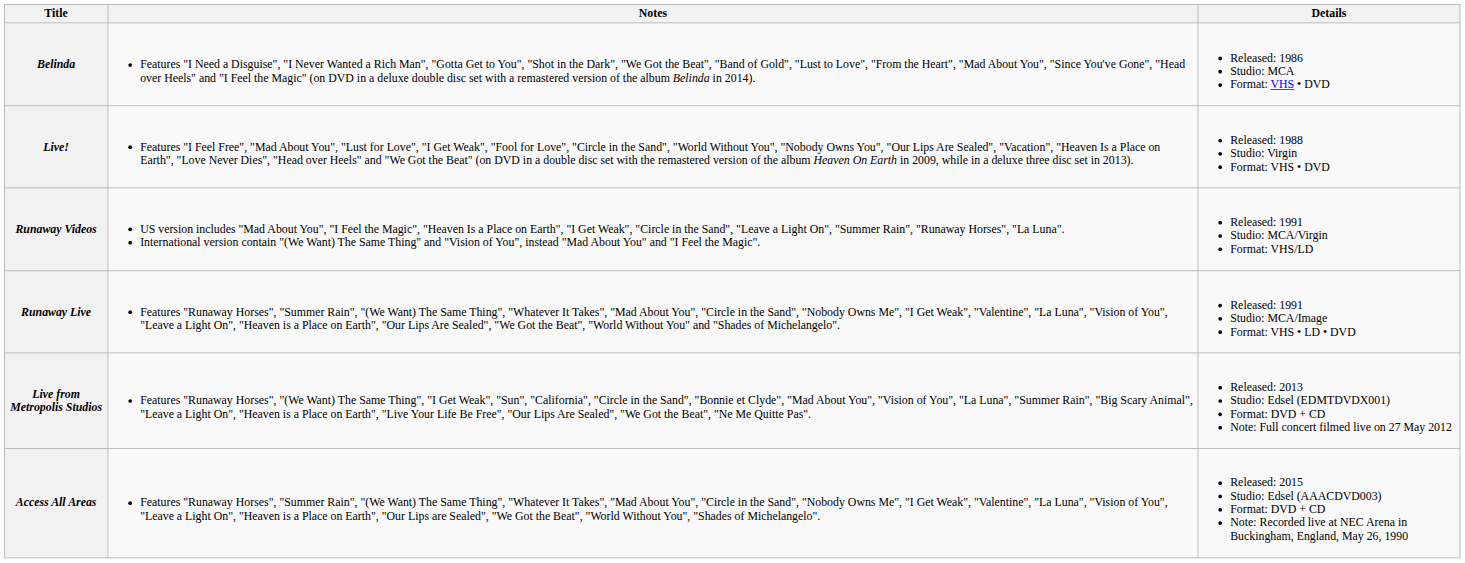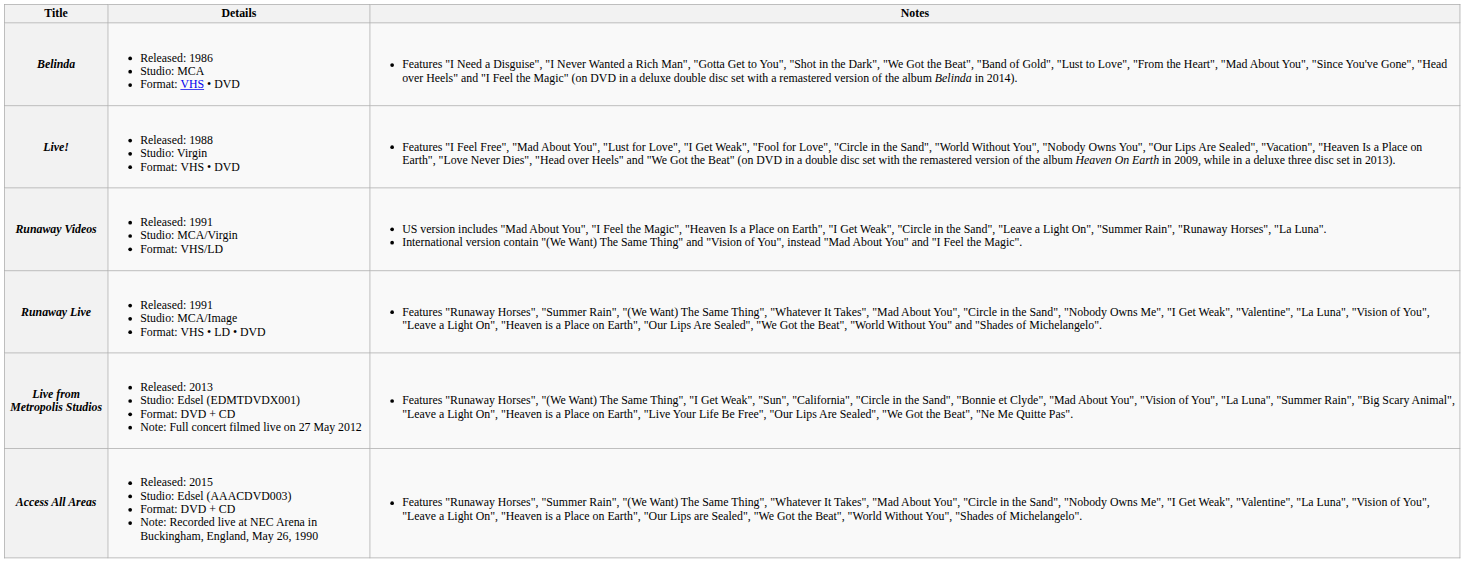columns swapped: (1329, 13) <-> (653, 13)
